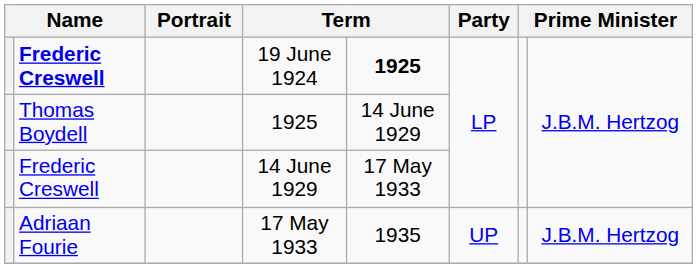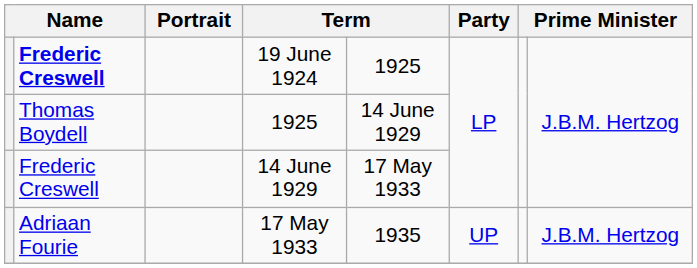(398, 65) bold -> (398, 65) normal
